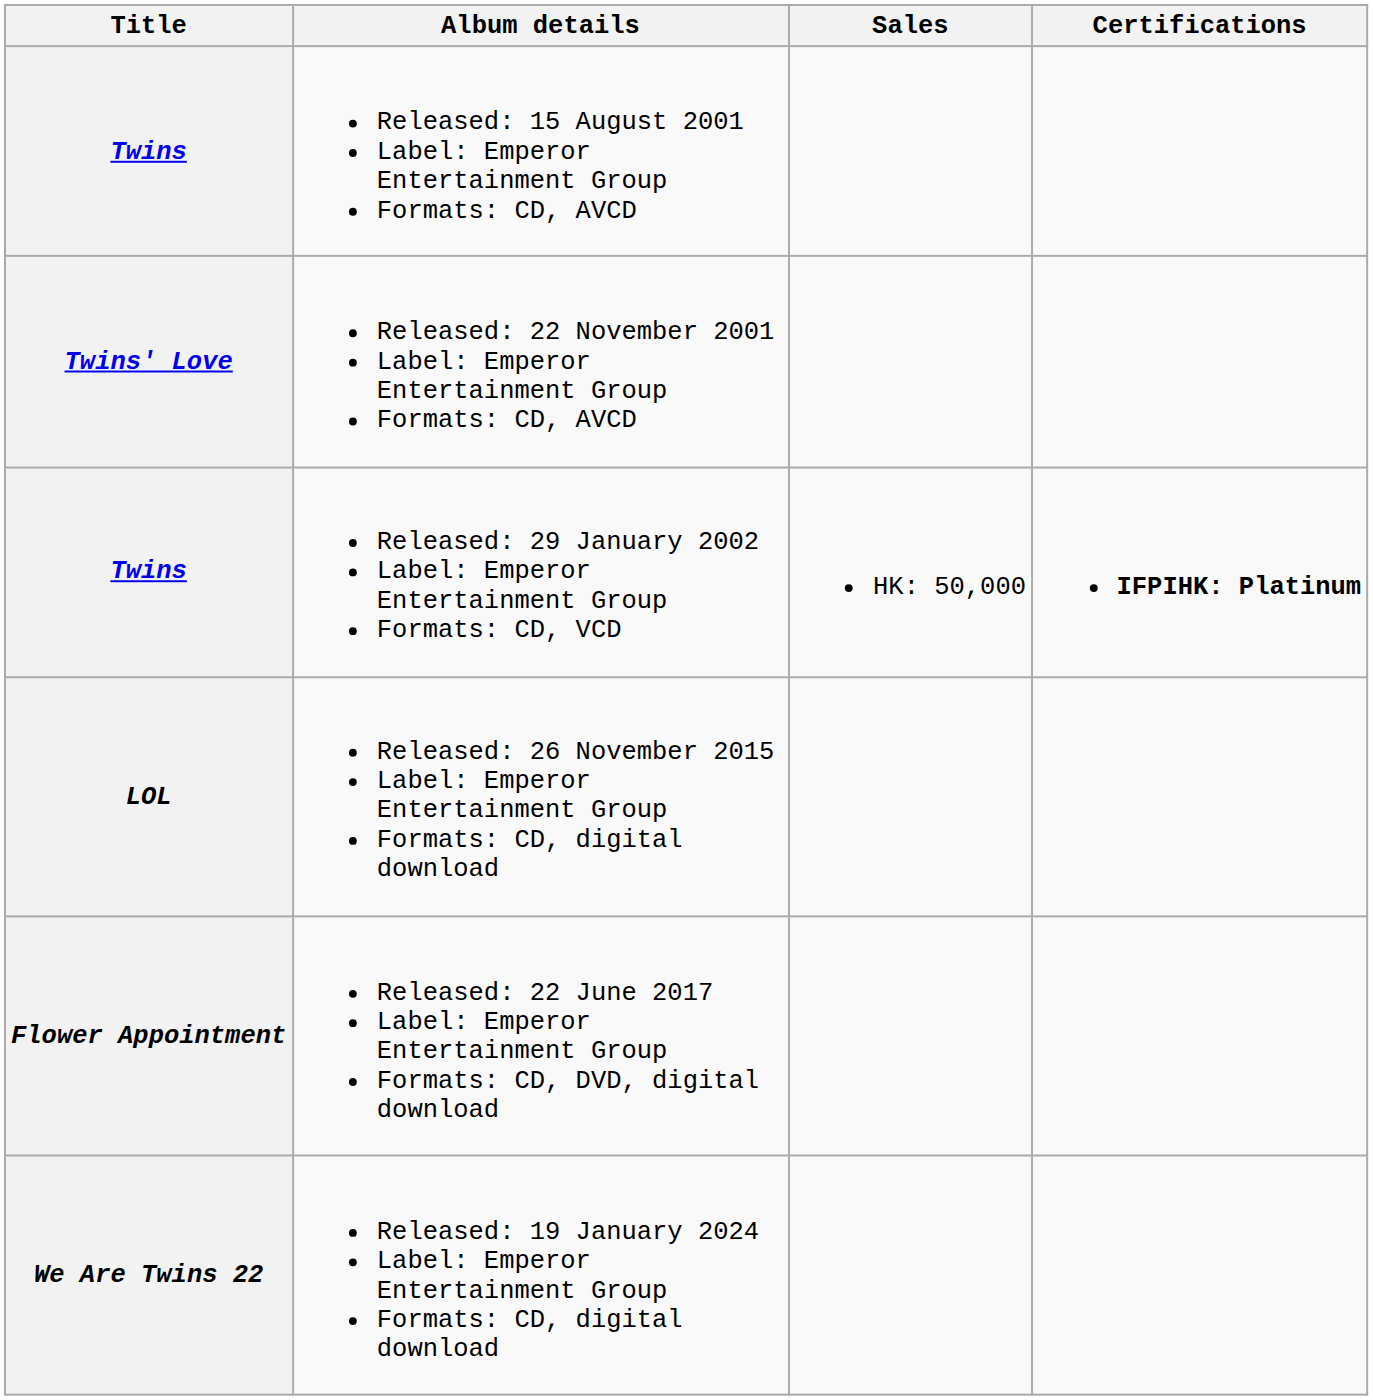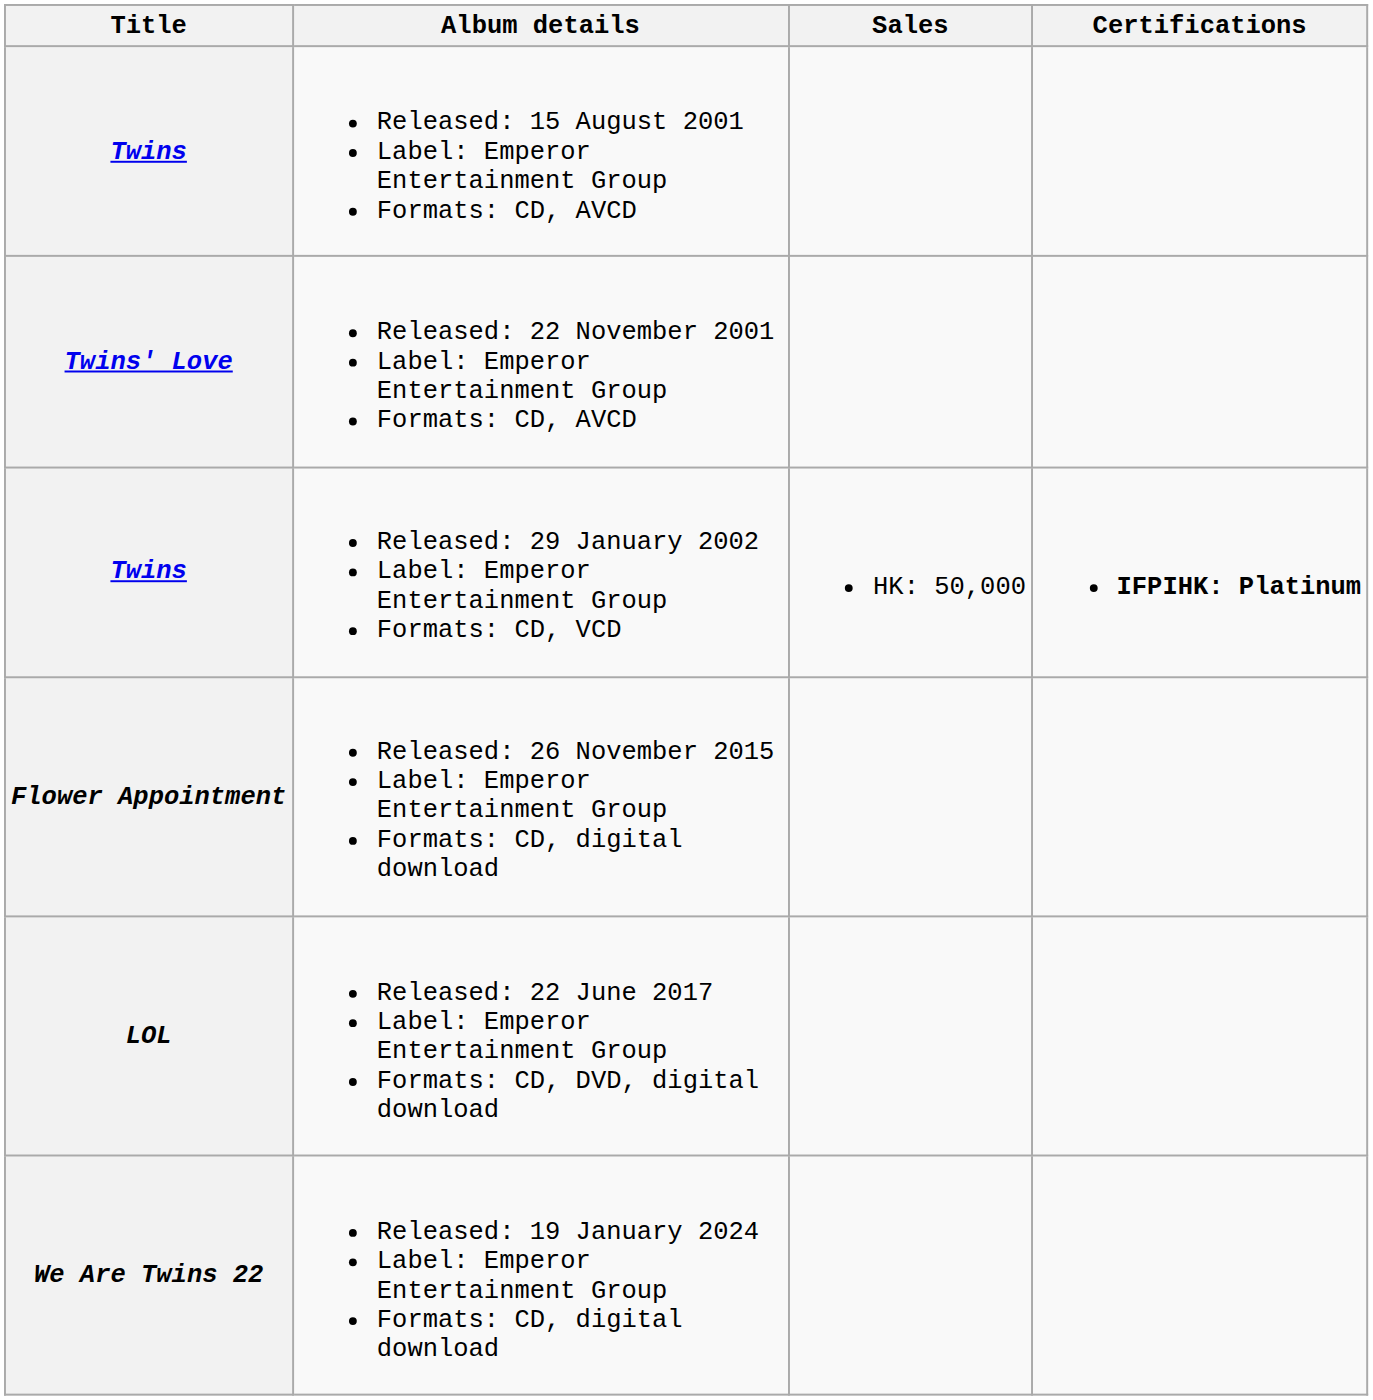(149, 797) LOL -> (149, 797) Flower Appointment
(149, 1036) Flower Appointment -> (149, 1036) LOL
